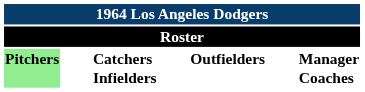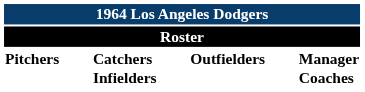(32, 59) lightgreen background -> (32, 59) no background
